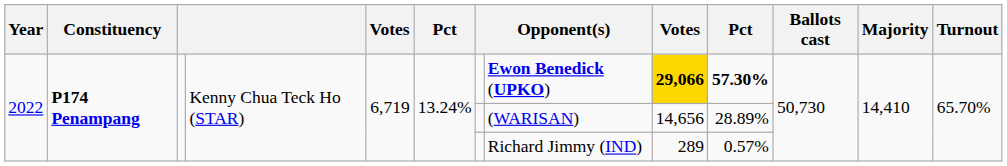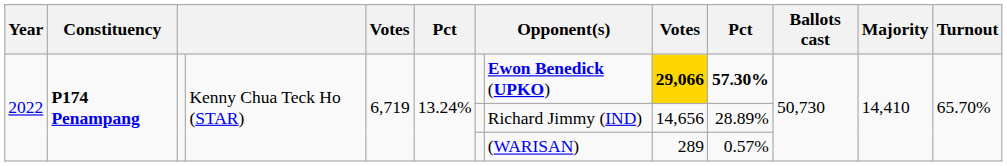(533, 117) (WARISAN) -> (565, 117) Richard Jimmy (IND)
(565, 146) Richard Jimmy (IND) -> (533, 146) (WARISAN)
